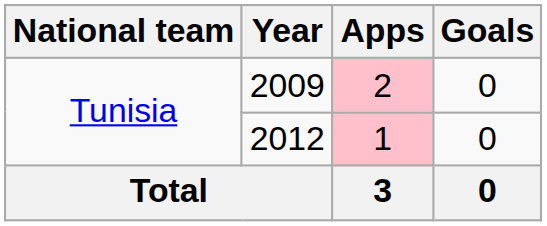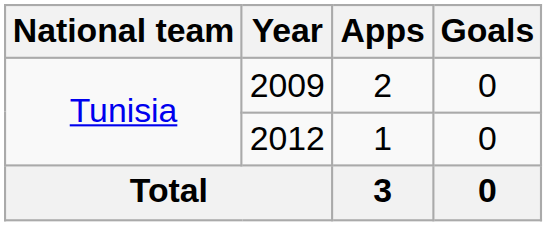(383, 84) pink background -> (383, 84) no background
(383, 138) pink background -> (383, 138) no background
